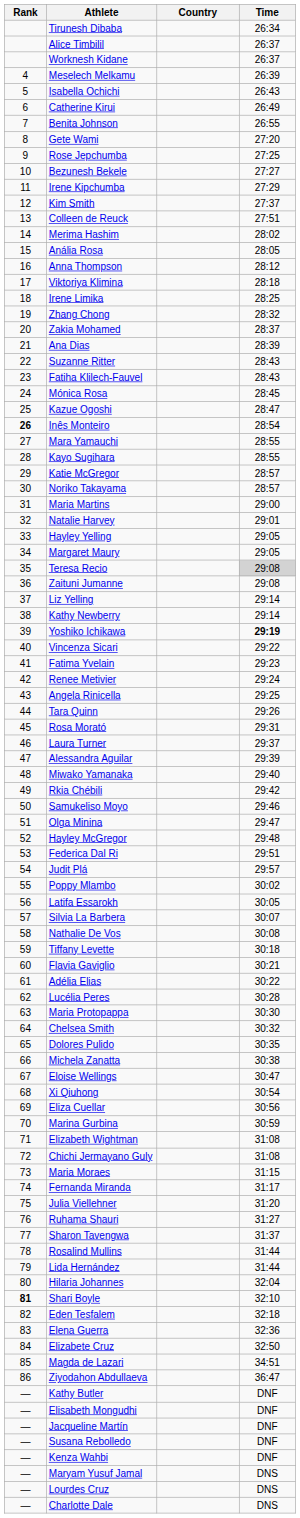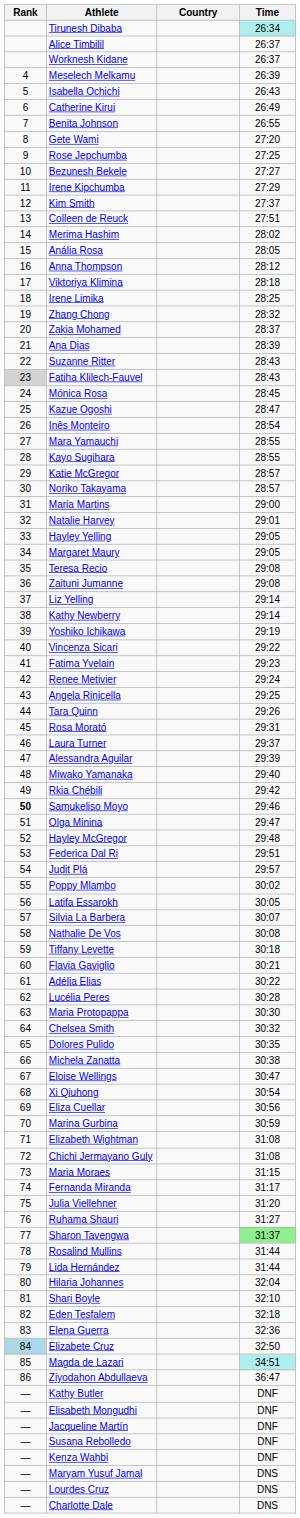(267, 28) no background -> (267, 28) paleturquoise background
(25, 378) no background -> (25, 378) lightgrey background
(25, 425) bold -> (25, 425) normal
(267, 568) lightgrey background -> (267, 568) no background
(267, 632) bold -> (267, 632) normal
(25, 807) normal -> (25, 807) bold
(267, 1235) no background -> (267, 1235) lightgreen background
(25, 1299) bold -> (25, 1299) normal
(25, 1346) no background -> (25, 1346) lightblue background
(267, 1362) no background -> (267, 1362) paleturquoise background
